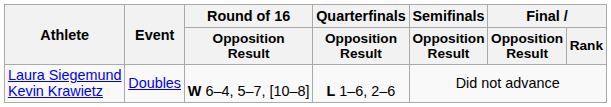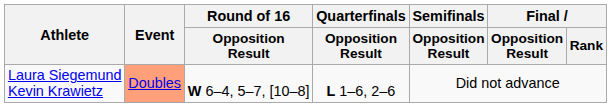(155, 83) no background -> (155, 83) lightsalmon background
